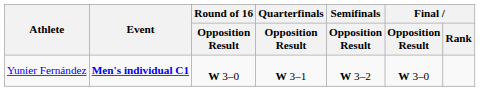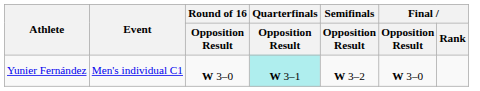(140, 71) bold -> (137, 71) normal
(291, 77) no background -> (285, 77) paleturquoise background
